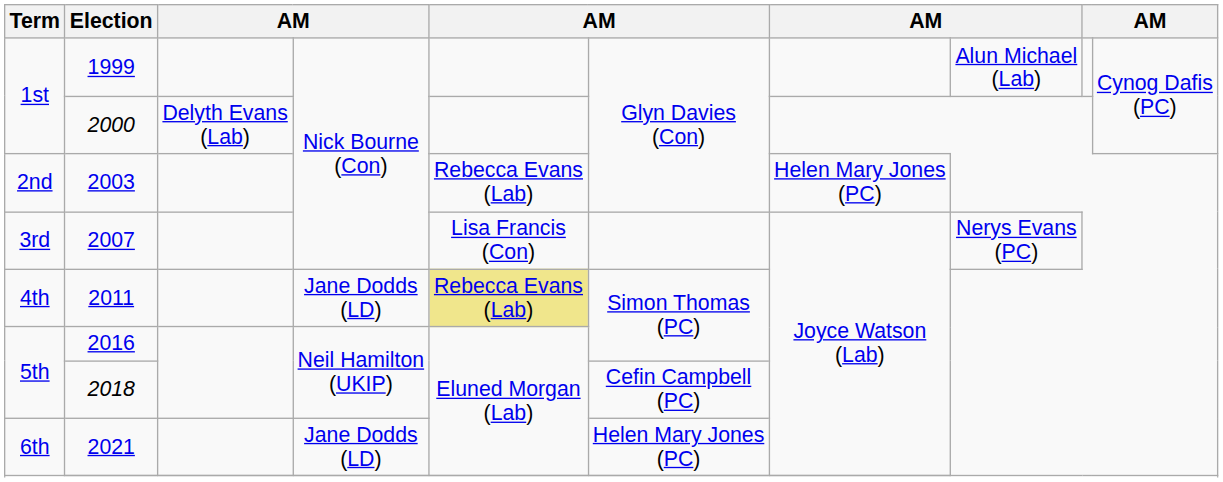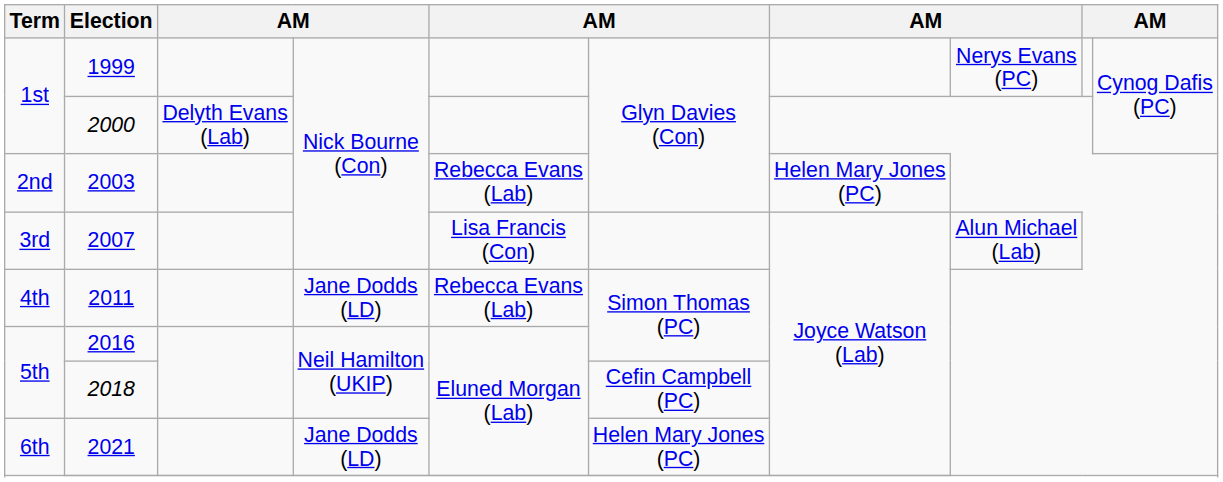(1016, 67) Alun Michael (Lab) -> (1016, 67) Nerys Evans (PC)
(1016, 240) Nerys Evans (PC) -> (1016, 240) Alun Michael (Lab)
(508, 297) khaki background -> (508, 297) no background
